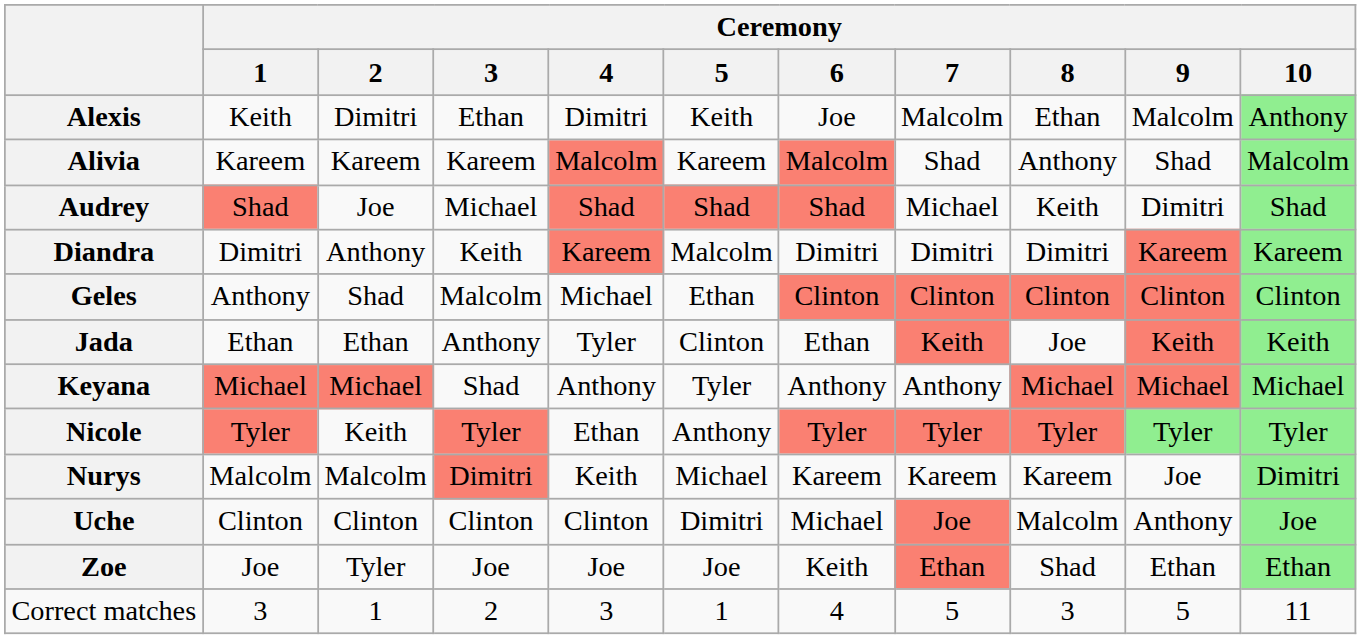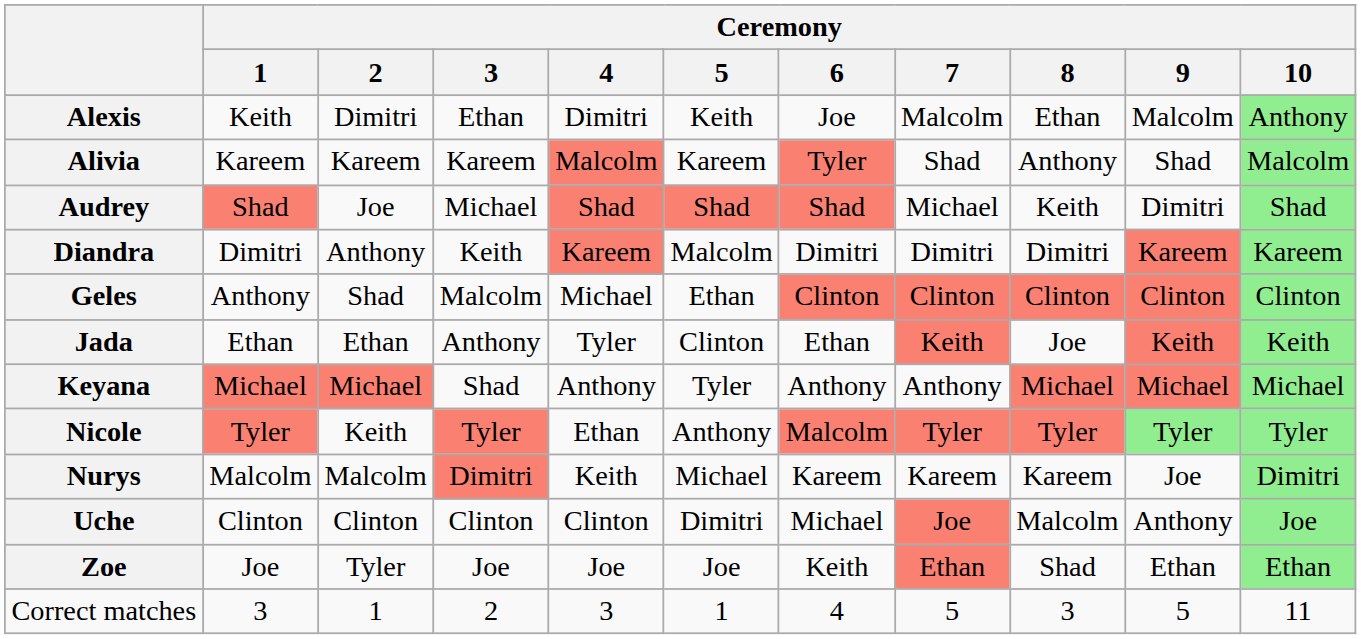(837, 161) Malcolm -> (837, 161) Tyler
(837, 431) Tyler -> (837, 431) Malcolm
